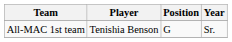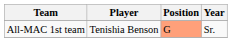(167, 29) no background -> (167, 29) lightsalmon background
